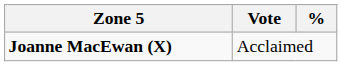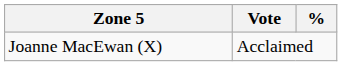(90, 46) bold -> (85, 46) normal
